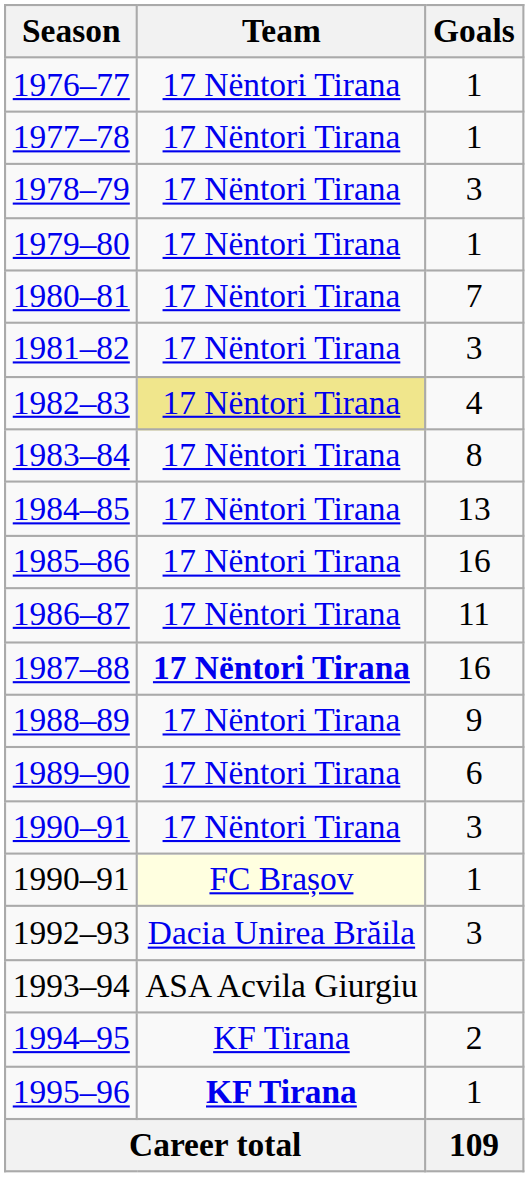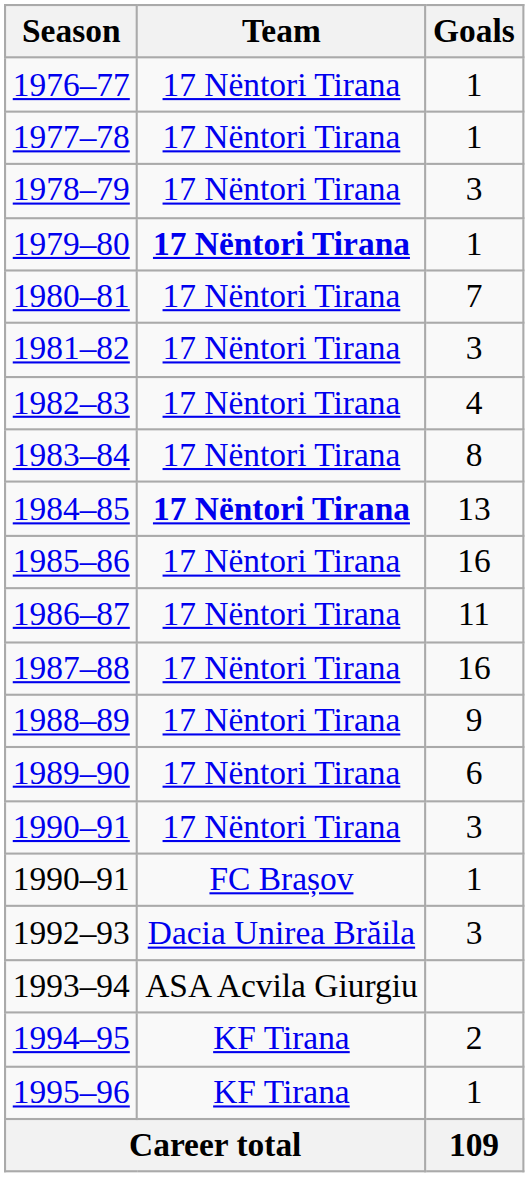(281, 243) normal -> (281, 243) bold
(281, 402) khaki background -> (281, 402) no background
(281, 508) normal -> (281, 508) bold
(281, 667) bold -> (281, 667) normal
(281, 879) lightyellow background -> (281, 879) no background
(281, 1091) bold -> (281, 1091) normal
